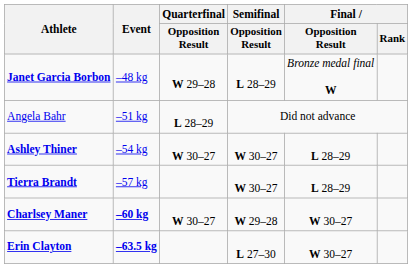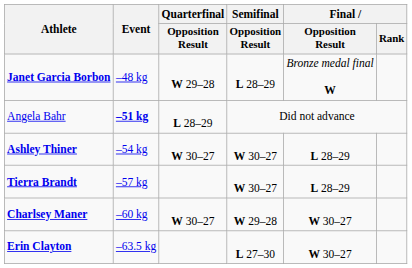(132, 117) normal -> (132, 117) bold
(132, 214) bold -> (132, 214) normal
(136, 247) bold -> (136, 247) normal
